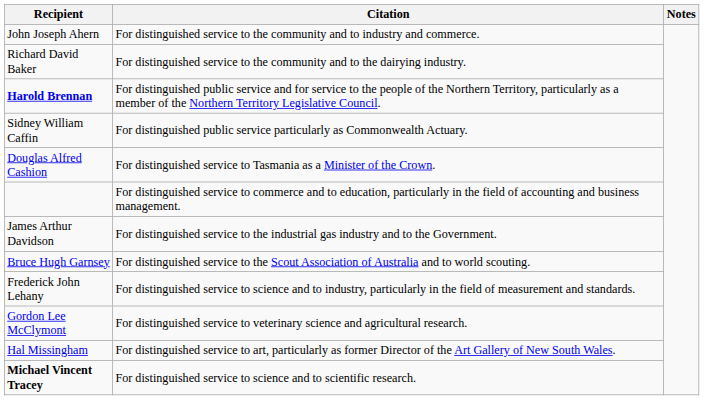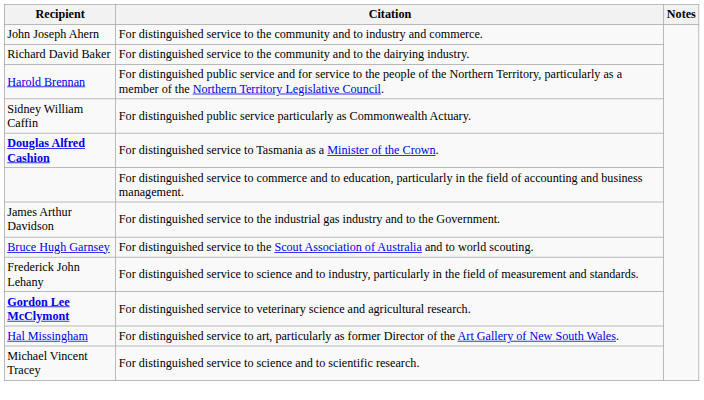(50, 96) bold -> (46, 82) normal
(45, 165) normal -> (46, 150) bold
(37, 323) normal -> (38, 308) bold
(50, 377) bold -> (47, 363) normal
